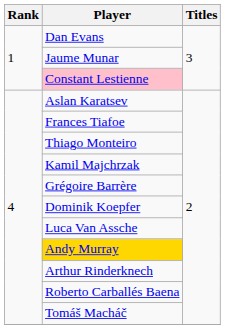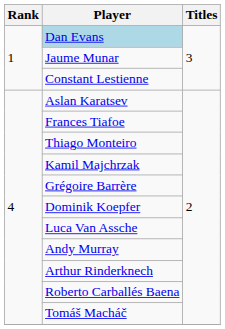(74, 36) no background -> (74, 36) lightblue background
(97, 79) pink background -> (97, 79) no background
(82, 249) gold background -> (82, 249) no background
